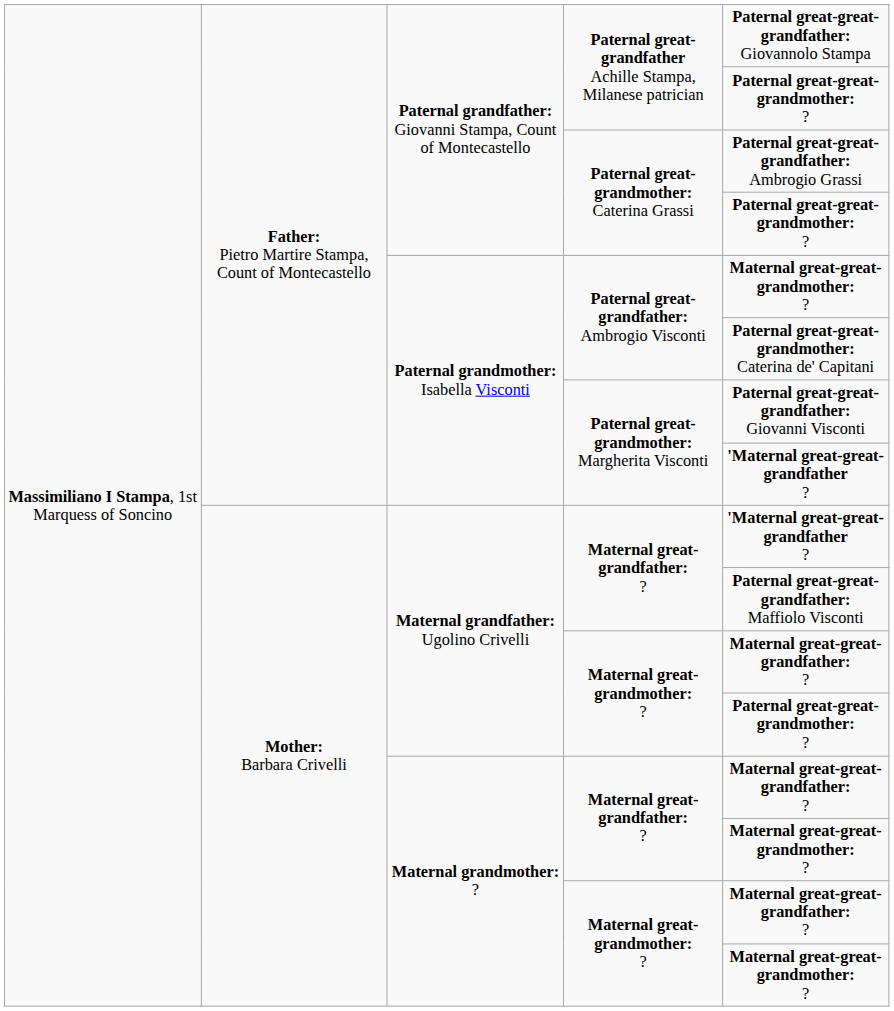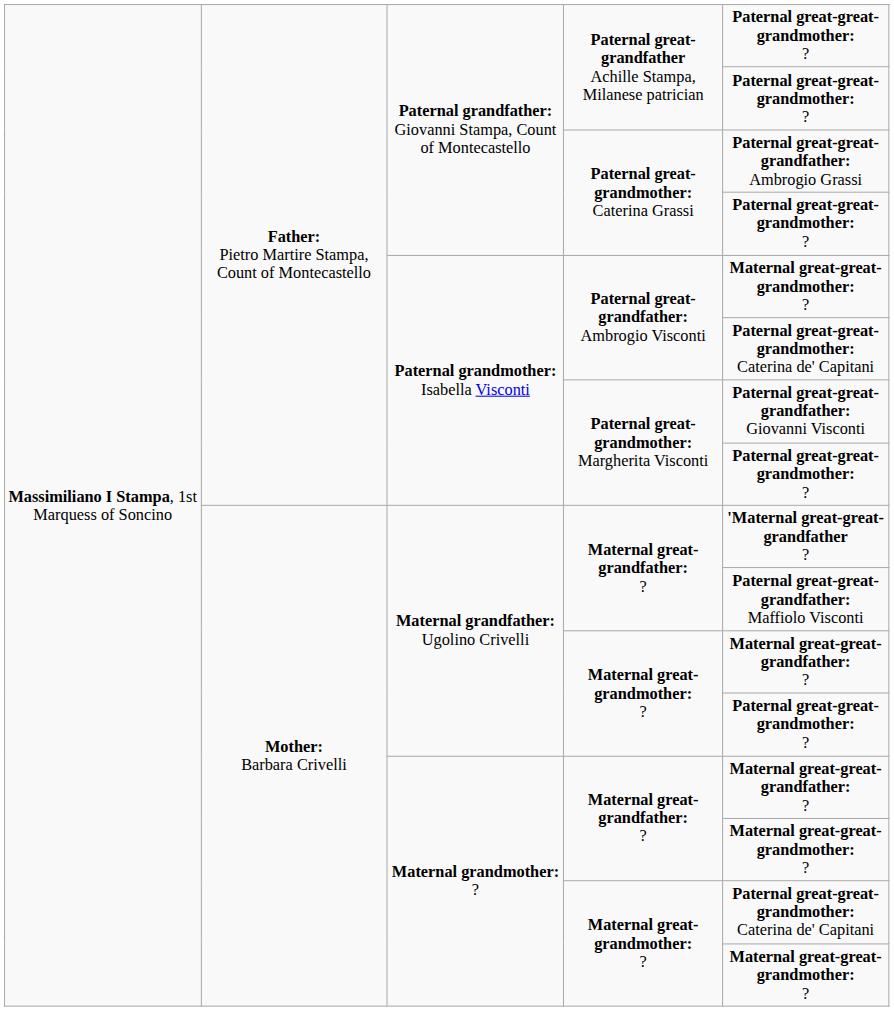(806, 35) Paternal great-great-grandfather: Giovannolo Stampa -> (806, 35) Paternal great-great-grandmother: ?
(806, 474) 'Maternal great-great-grandfather ? -> (806, 474) Paternal great-great-grandmother: ?
(806, 912) Maternal great-great-grandfather: ? -> (806, 912) Paternal great-great-grandmother: Caterina de' Capitani
